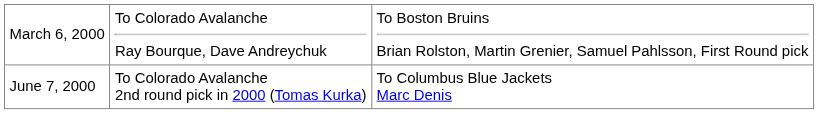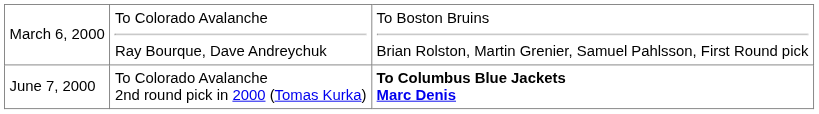(464, 86) normal -> (471, 86) bold
